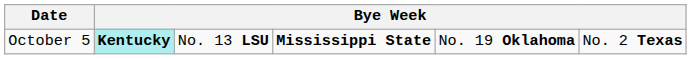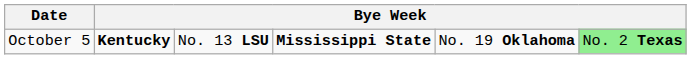(134, 42) paleturquoise background -> (134, 42) no background
(633, 42) no background -> (633, 42) lightgreen background
